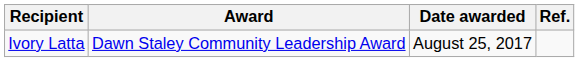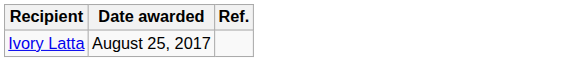- column: (249, 17)
